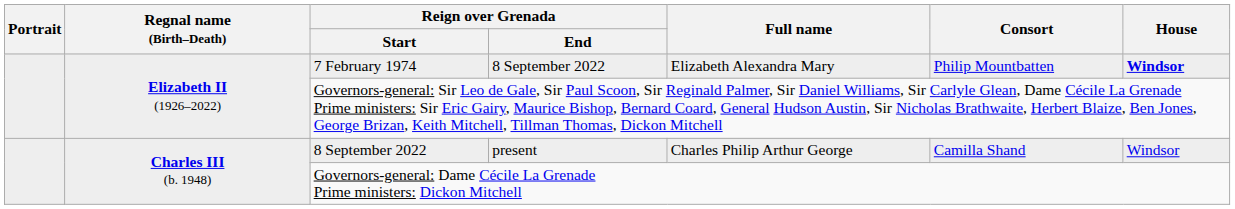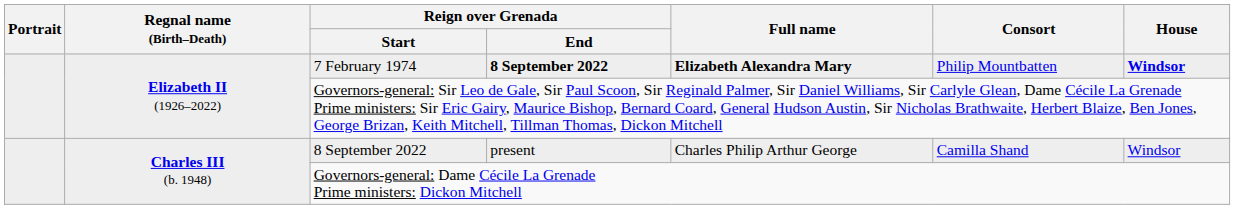(549, 66) normal -> (549, 66) bold
(753, 66) normal -> (763, 66) bold
